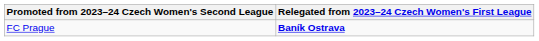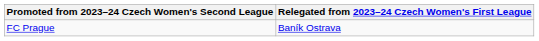(311, 28) bold -> (309, 28) normal
